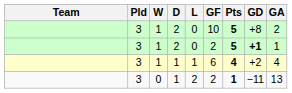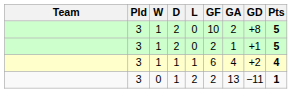columns swapped: (277, 12) <-> (234, 12)
(255, 46) bold -> (255, 46) normal
